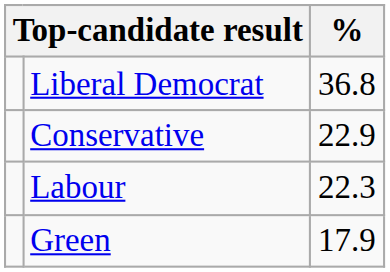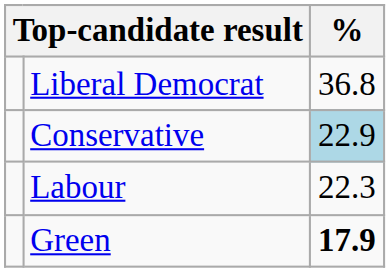(347, 135) no background -> (347, 135) lightblue background
(347, 239) normal -> (347, 239) bold
